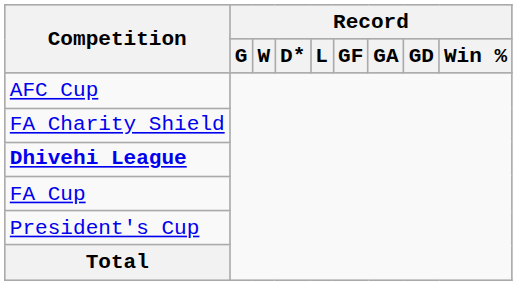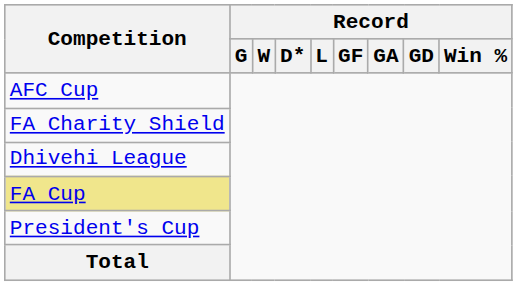(98, 159) bold -> (98, 159) normal
(48, 194) no background -> (48, 194) khaki background
